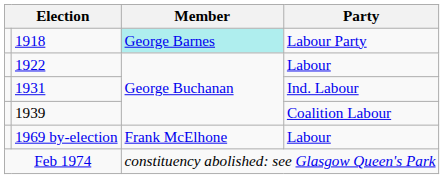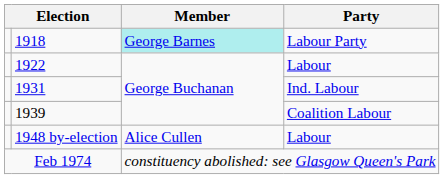+ row: (66, 137)
- row: (66, 137)
